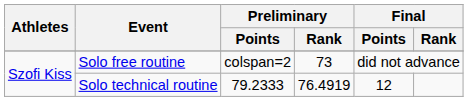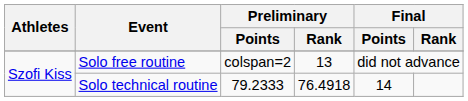(324, 62) 73 -> (324, 62) 13
(324, 85) 76.4919 -> (324, 85) 76.4918
(384, 85) 12 -> (384, 85) 14
